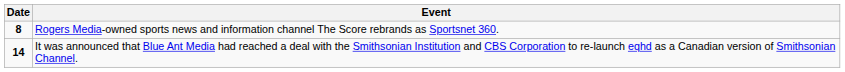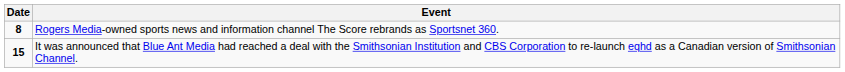(18, 53) 14 -> (18, 53) 15
